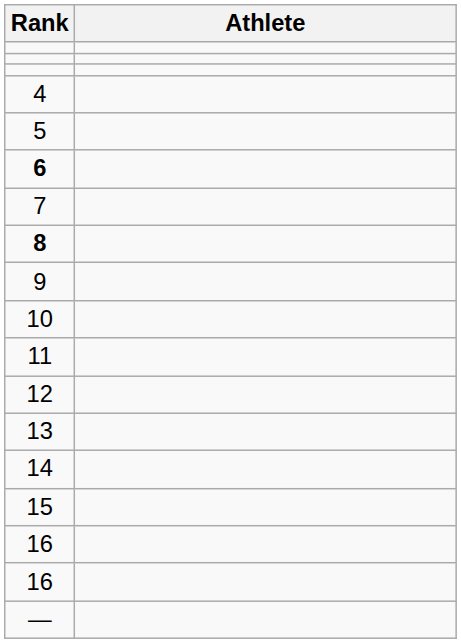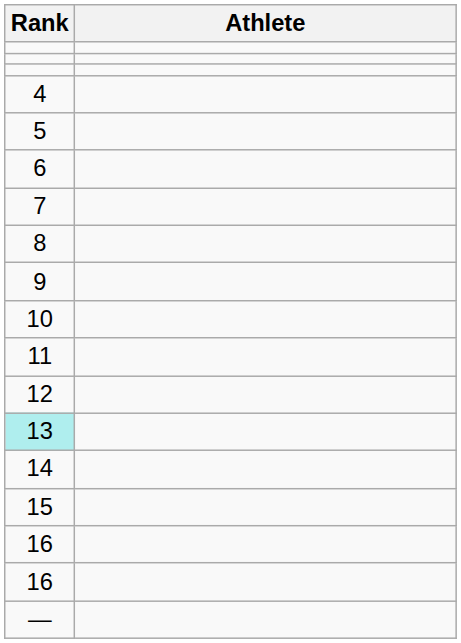(40, 168) bold -> (40, 168) normal
(40, 243) bold -> (40, 243) normal
(40, 431) no background -> (40, 431) paleturquoise background
